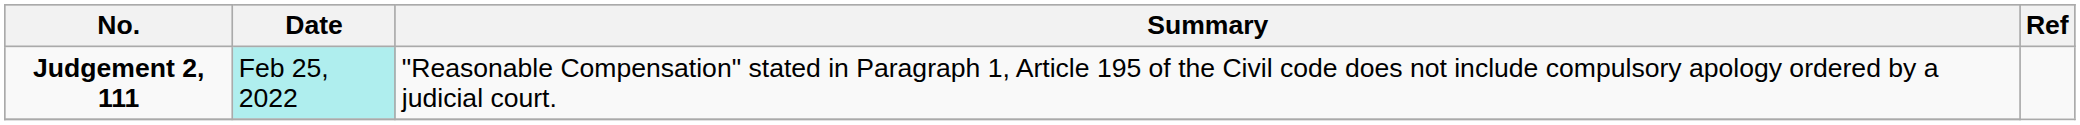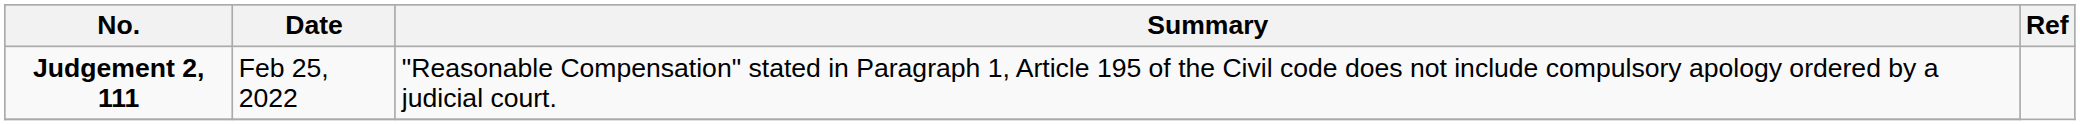(284, 82) paleturquoise background -> (284, 82) no background
